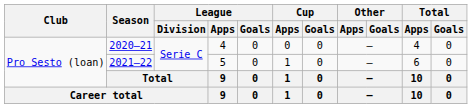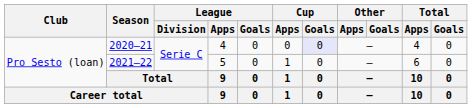(320, 46) no background -> (320, 46) lavender background
